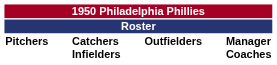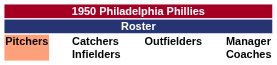(27, 42) no background -> (27, 42) lightsalmon background
